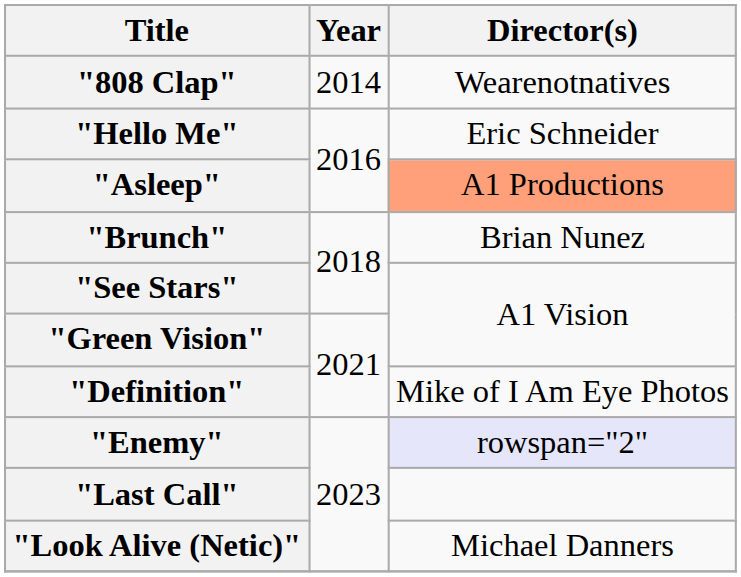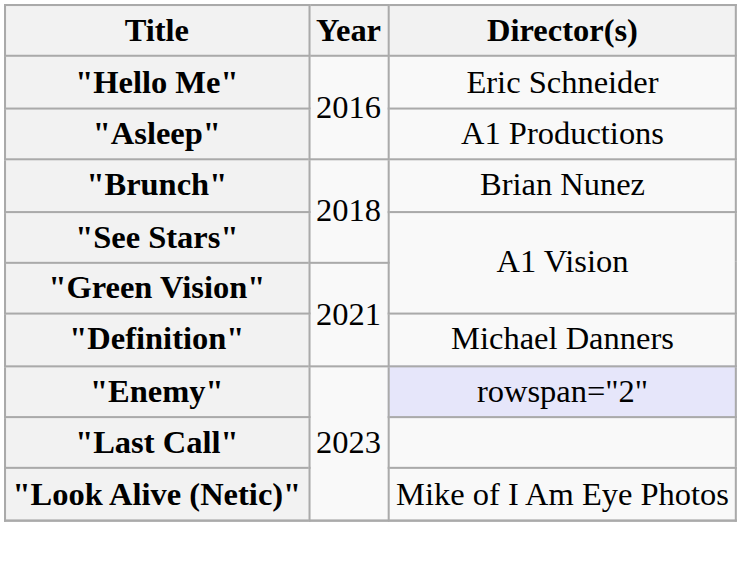- row: (157, 81)
(563, 184) lightsalmon background -> (563, 133) no background
(563, 390) Mike of I Am Eye Photos -> (562, 339) Michael Danners
(562, 545) Michael Danners -> (563, 493) Mike of I Am Eye Photos
